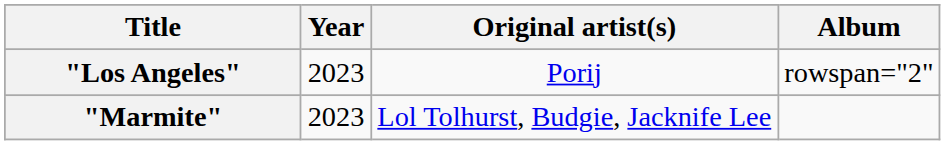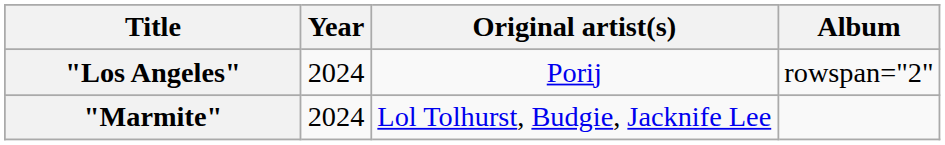(336, 71) 2023 -> (336, 71) 2024
(336, 116) 2023 -> (336, 116) 2024
